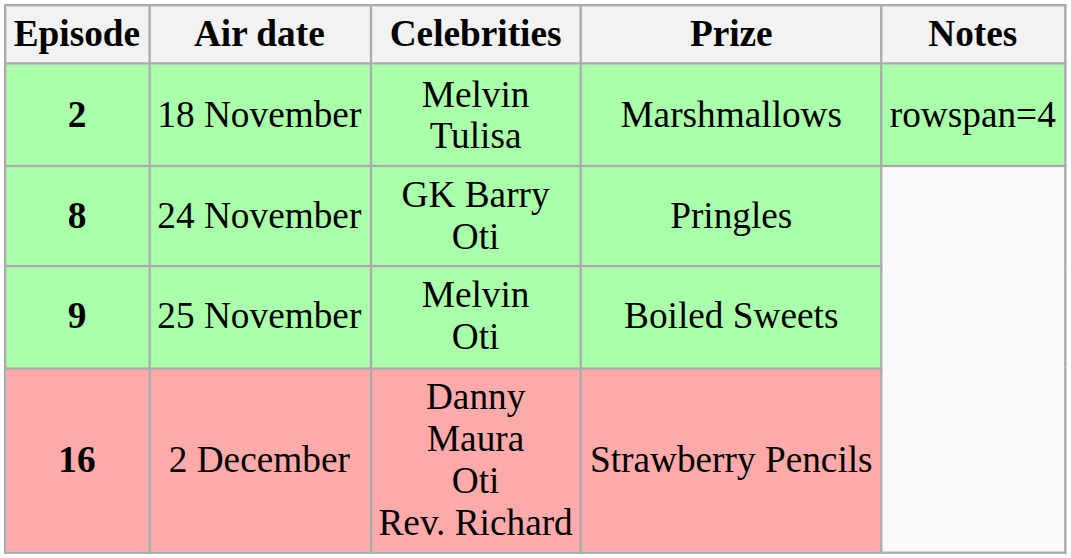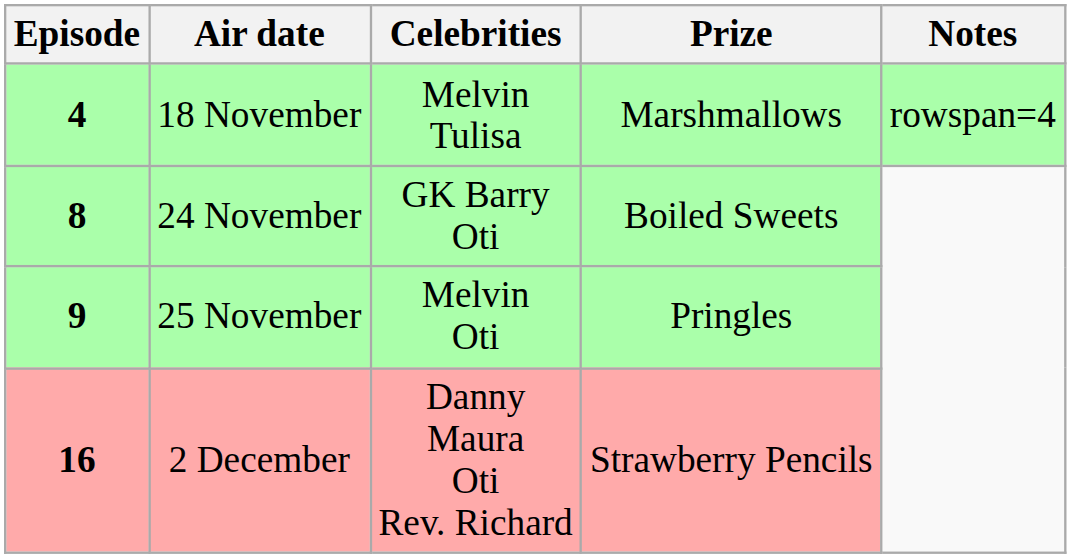(77, 114) 2 -> (77, 114) 4
(731, 215) Pringles -> (731, 215) Boiled Sweets
(731, 316) Boiled Sweets -> (731, 316) Pringles
